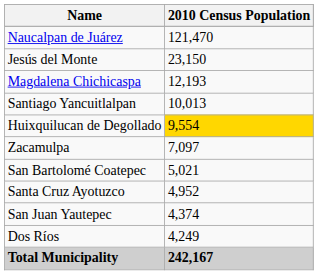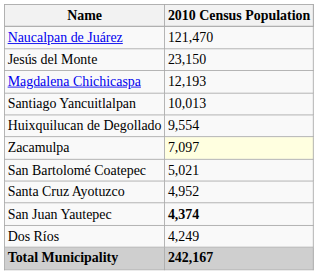(184, 125) gold background -> (184, 125) no background
(184, 147) no background -> (184, 147) lightyellow background
(184, 214) normal -> (184, 214) bold
